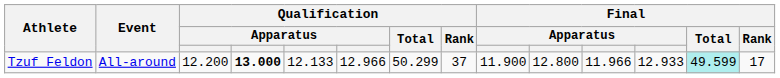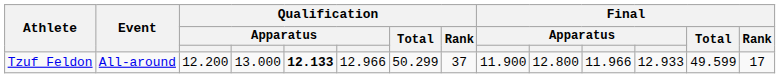(258, 62) bold -> (258, 62) normal
(310, 62) normal -> (310, 62) bold
(713, 62) paleturquoise background -> (713, 62) no background
